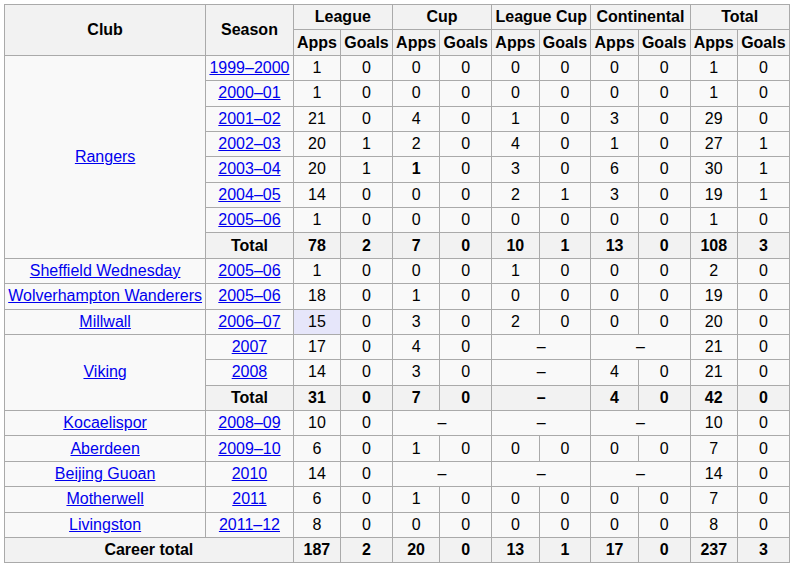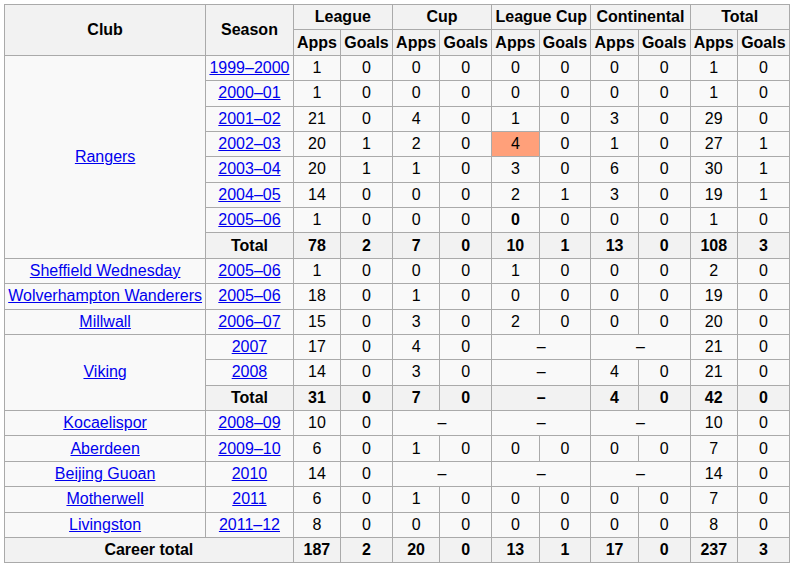(515, 144) no background -> (515, 144) lightsalmon background
(416, 169) bold -> (416, 169) normal
(515, 220) normal -> (515, 220) bold
(317, 321) lavender background -> (317, 321) no background
